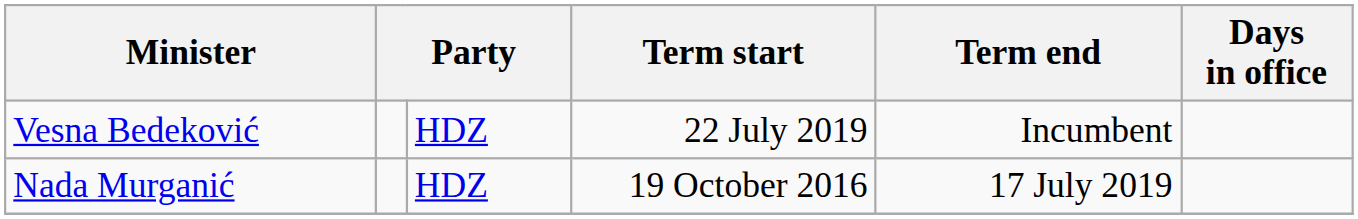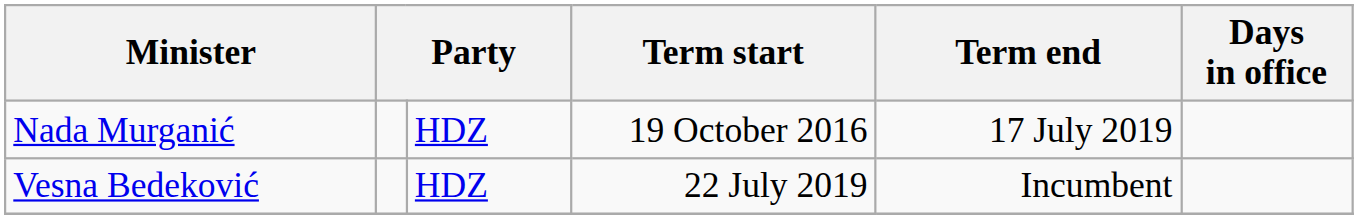rows swapped: (124, 185) <-> (136, 128)
